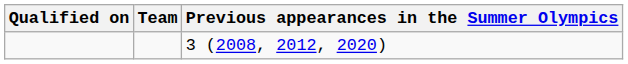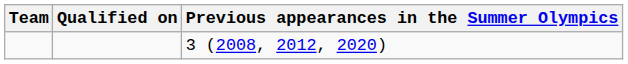columns swapped: (158, 18) <-> (69, 18)
